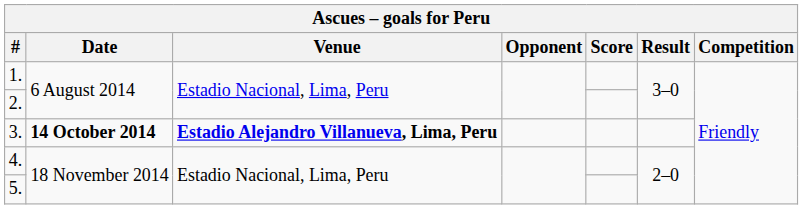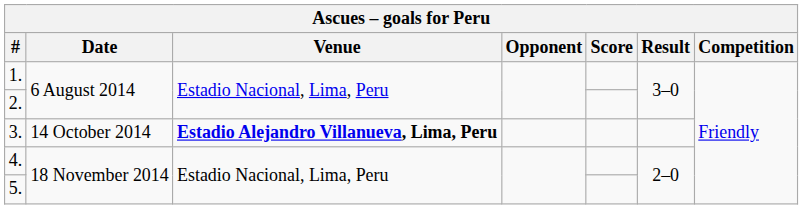(93, 132) bold -> (91, 132) normal
